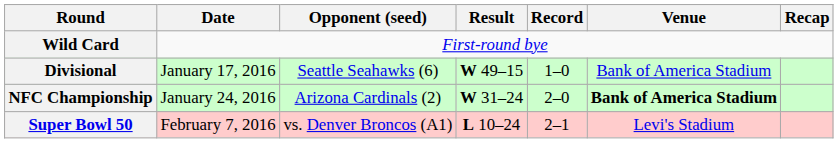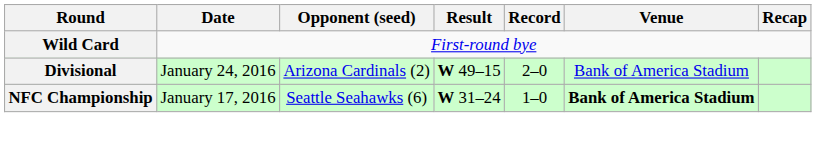(218, 71) January 17, 2016 -> (218, 71) January 24, 2016
(368, 71) Seattle Seahawks (6) -> (357, 71) Arizona Cardinals (2)
(557, 71) 1–0 -> (534, 71) 2–0
(218, 97) January 24, 2016 -> (218, 97) January 17, 2016
(368, 97) Arizona Cardinals (2) -> (357, 97) Seattle Seahawks (6)
(557, 97) 2–0 -> (534, 97) 1–0
- row: (81, 124)
